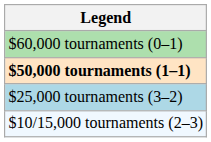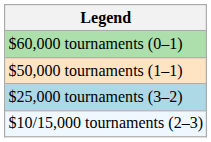(100, 70) bold -> (95, 70) normal
